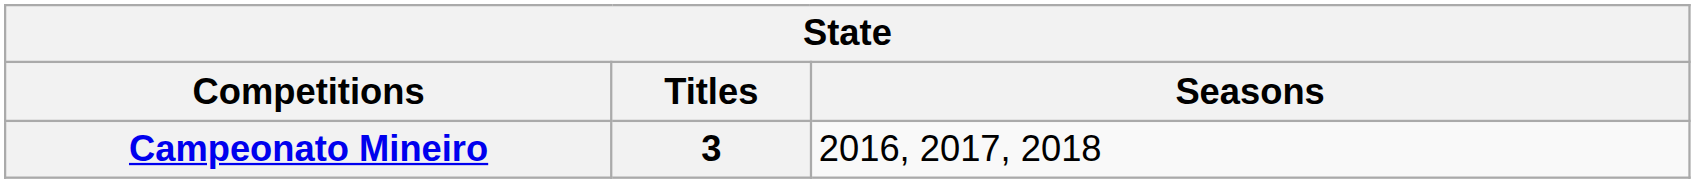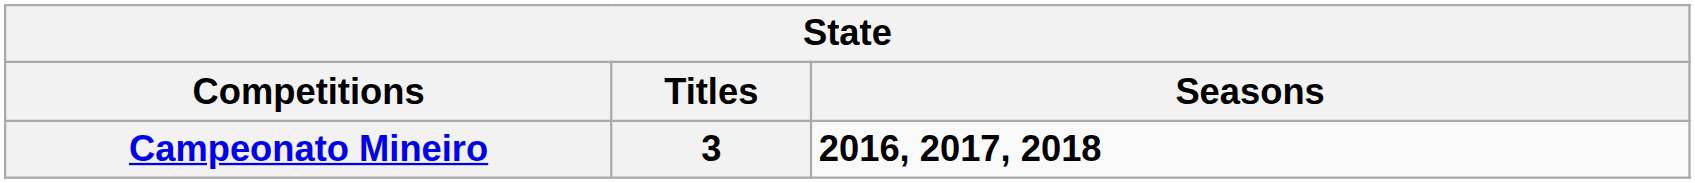(960, 148) normal -> (960, 148) bold
